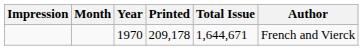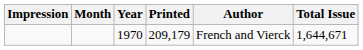columns swapped: (226, 14) <-> (308, 14)
(169, 34) 209,178 -> (169, 34) 209,179
